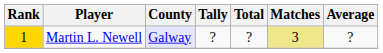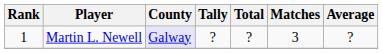(24, 37) gold background -> (24, 37) no background
(295, 37) khaki background -> (295, 37) no background
